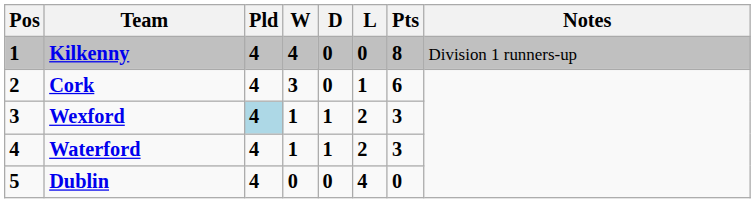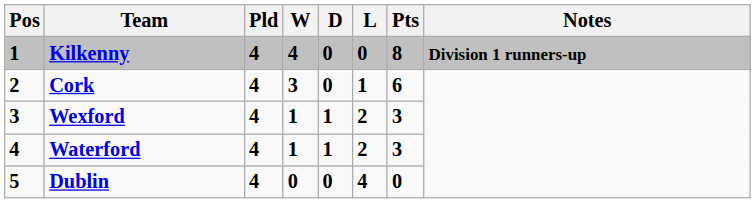(503, 54) normal -> (508, 52) bold
(254, 117) lightblue background -> (254, 117) no background
